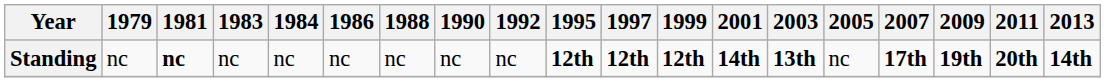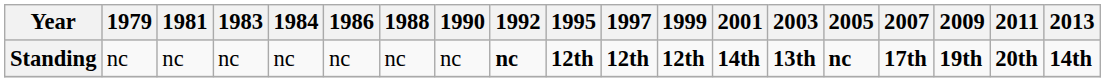(174, 58) bold -> (173, 58) normal
(506, 58) normal -> (507, 58) bold
(839, 58) normal -> (840, 58) bold
